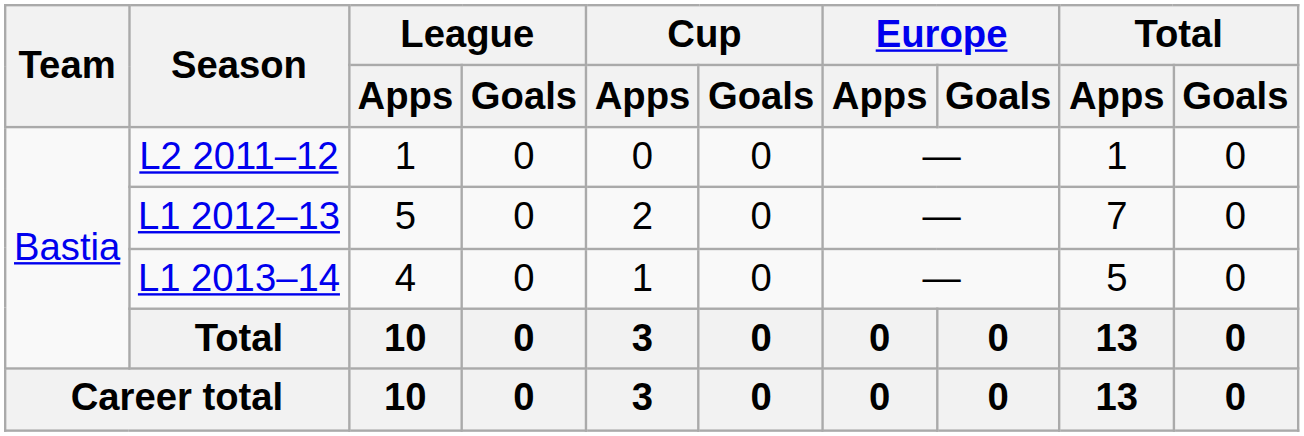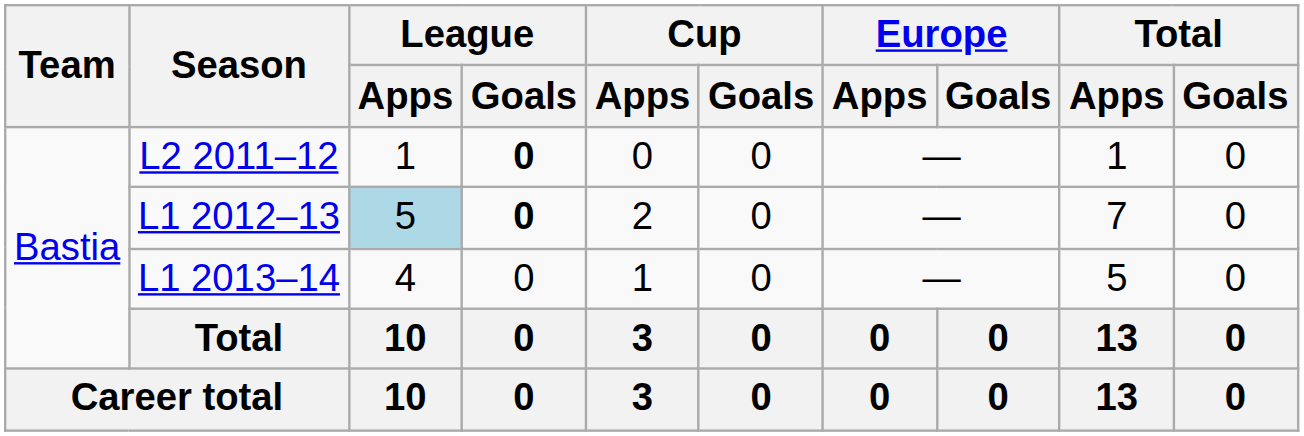(524, 156) normal -> (524, 156) bold
(405, 216) no background -> (405, 216) lightblue background
(524, 216) normal -> (524, 216) bold
